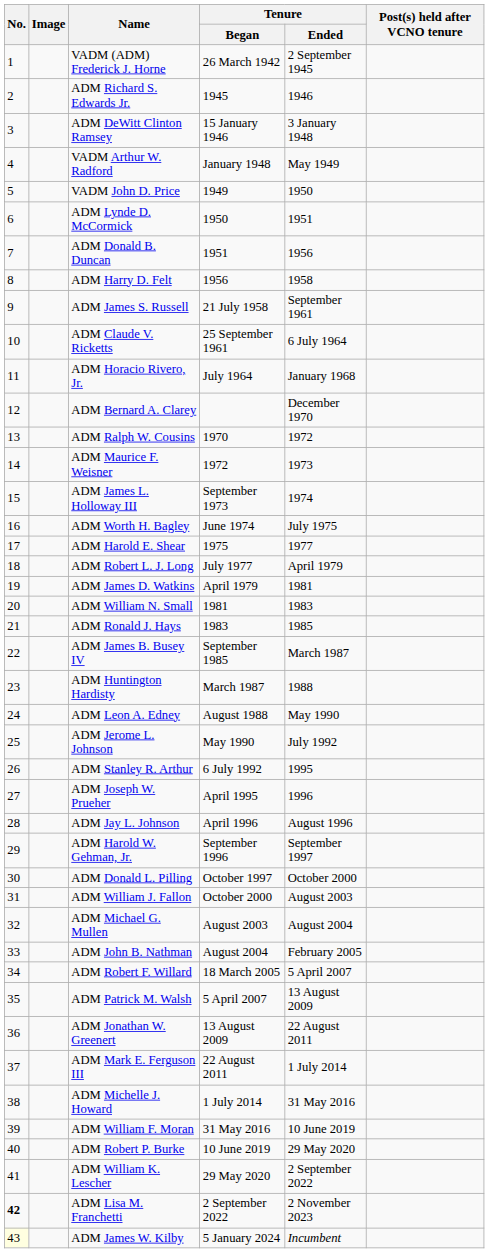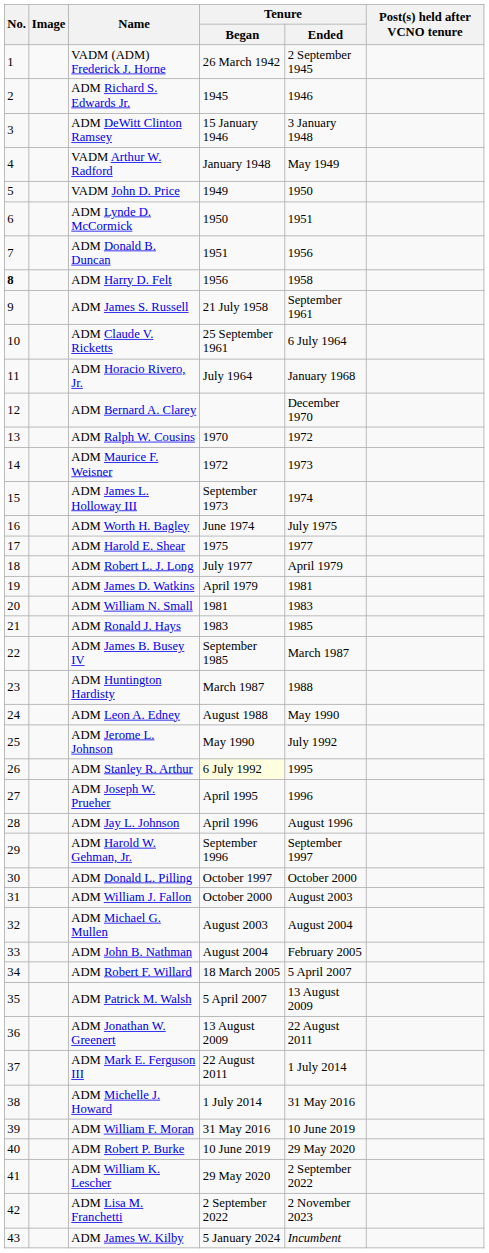(10, 280) normal -> (10, 280) bold
(232, 769) no background -> (232, 769) lightyellow background
(14, 1210) bold -> (14, 1210) normal
(14, 1237) lightyellow background -> (14, 1237) no background
